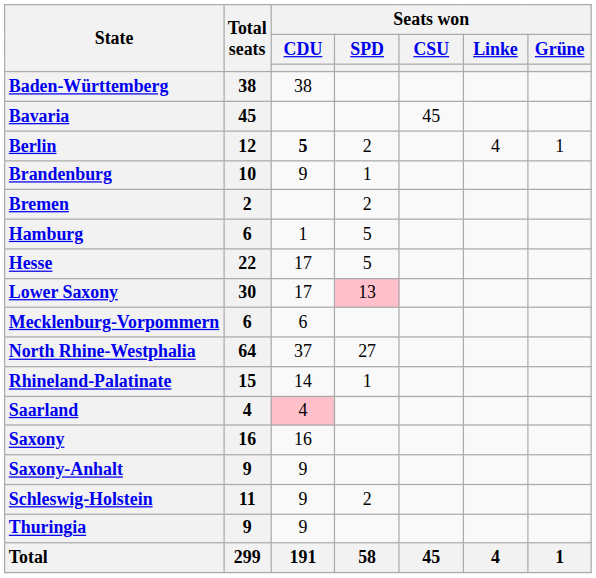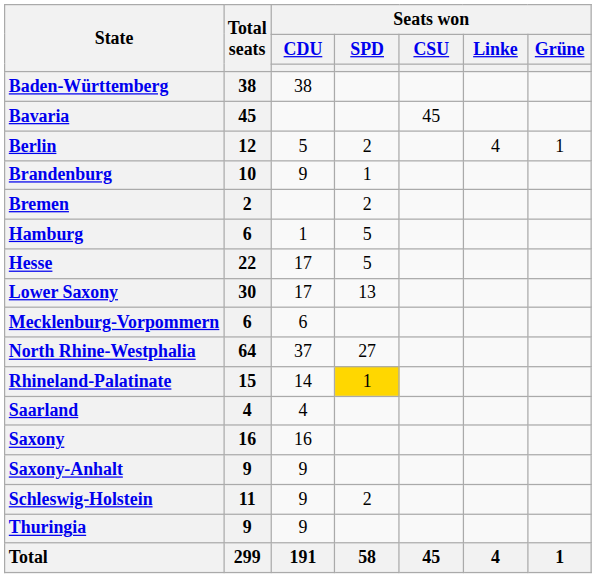(303, 145) bold -> (303, 145) normal
(367, 293) pink background -> (367, 293) no background
(367, 381) no background -> (367, 381) gold background
(303, 410) pink background -> (303, 410) no background
